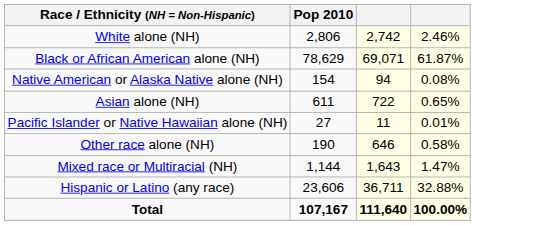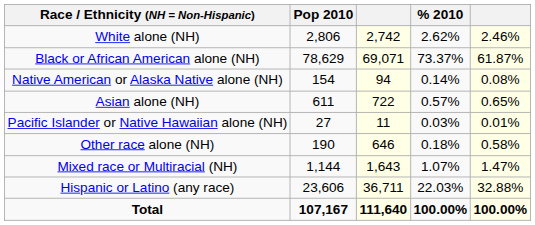+ column: (440, 15)
